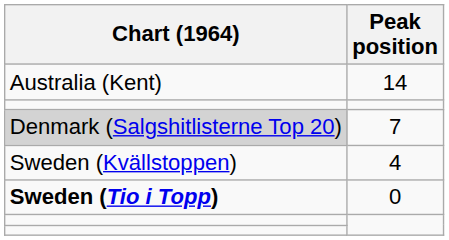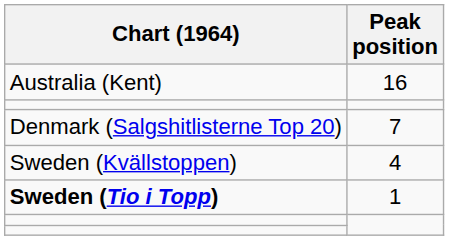(395, 81) 14 -> (395, 81) 16
(176, 127) lightgrey background -> (176, 127) no background
(395, 197) 0 -> (395, 197) 1
